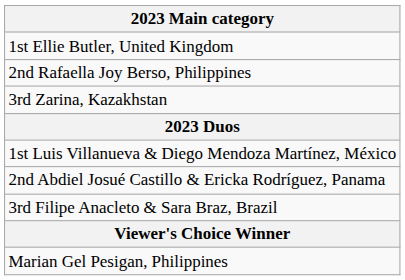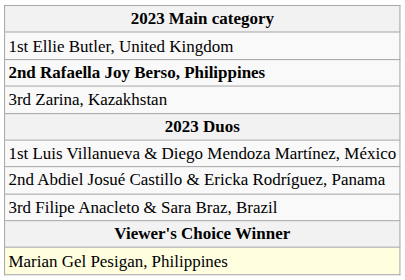(130, 72) normal -> (137, 72) bold
(118, 260) no background -> (118, 260) lightyellow background
